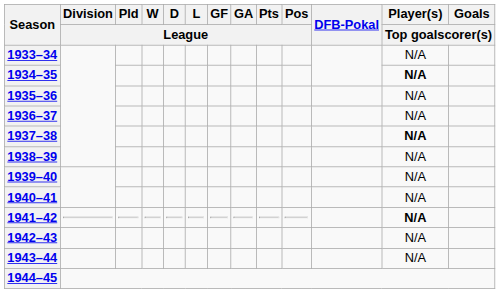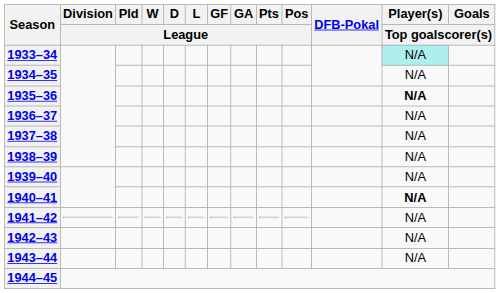(415, 55) no background -> (415, 55) paleturquoise background
(415, 75) bold -> (415, 75) normal
(415, 95) normal -> (415, 95) bold
(415, 136) bold -> (415, 136) normal
(415, 197) normal -> (415, 197) bold
(415, 217) bold -> (415, 217) normal
